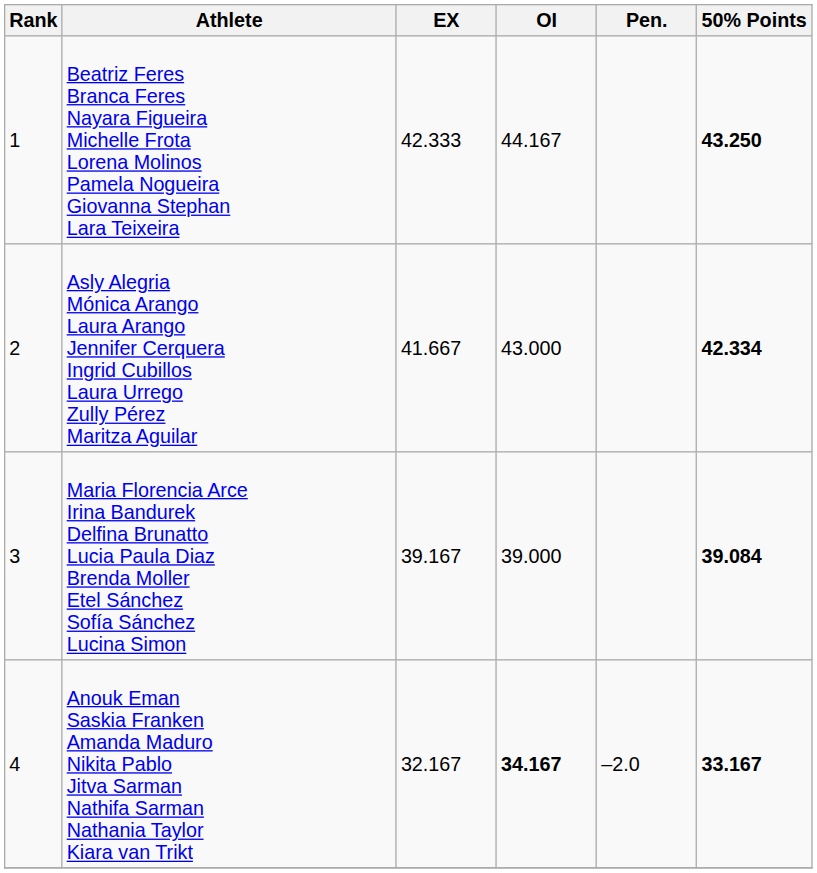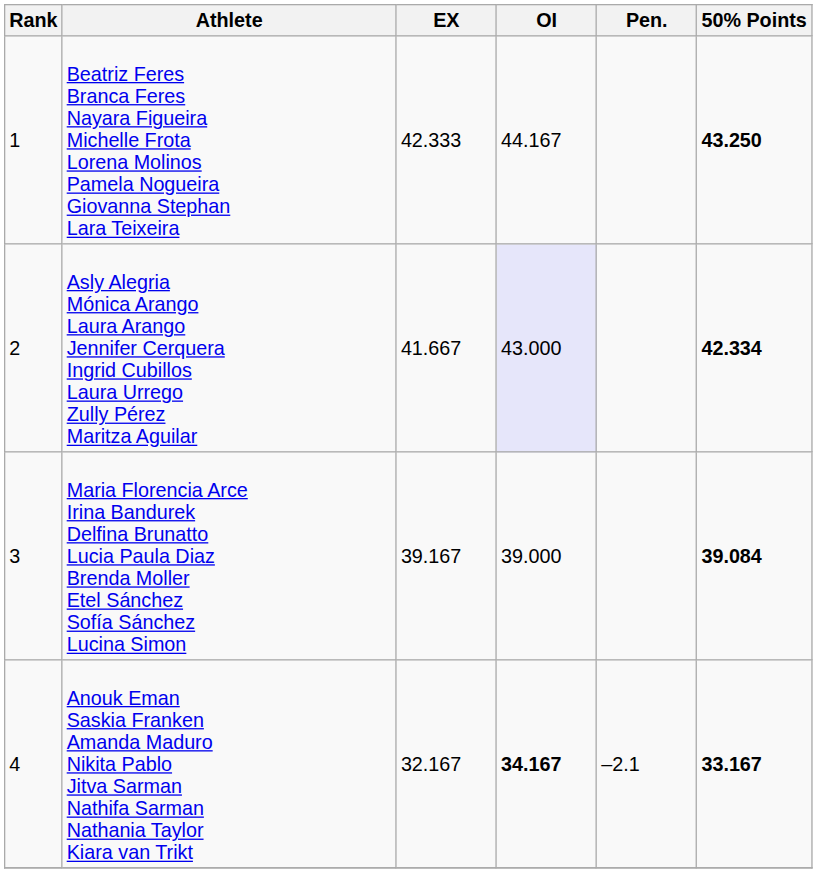(531, 348) no background -> (531, 348) lavender background
(620, 764) –2.0 -> (620, 764) –2.1
